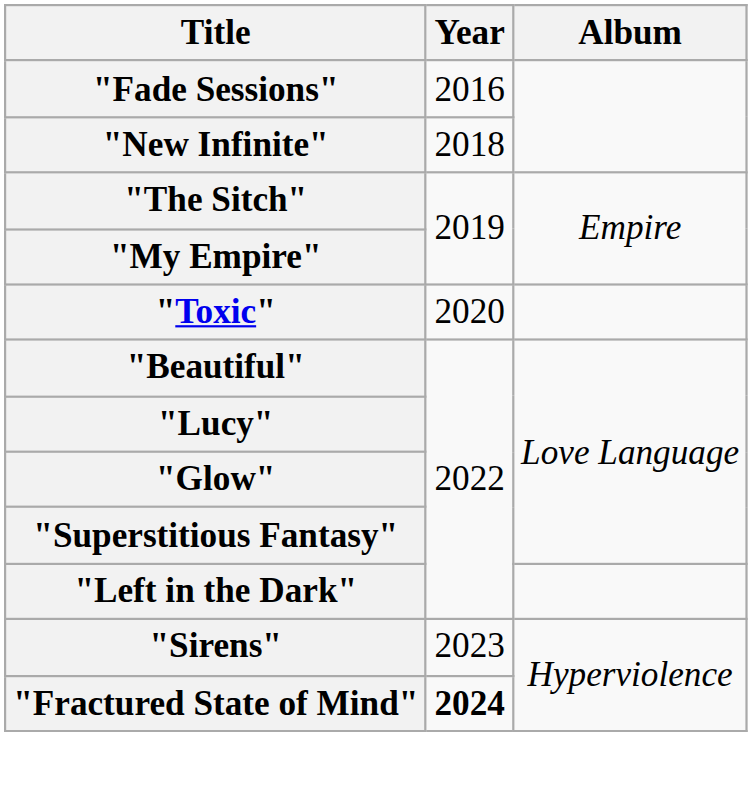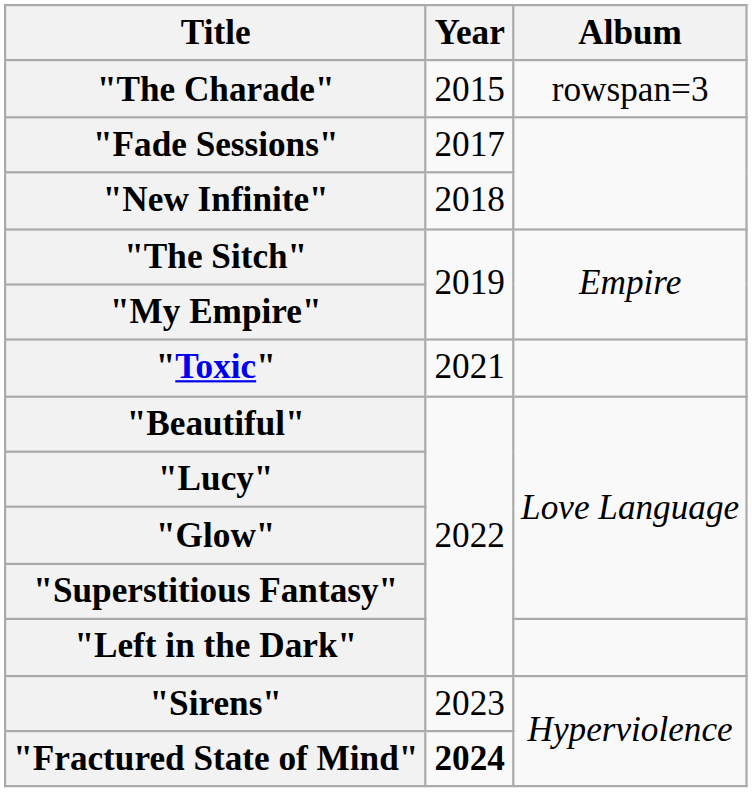+ row: (216, 88)
(470, 88) 2016 -> (470, 144) 2017
(470, 311) 2020 -> (470, 367) 2021
